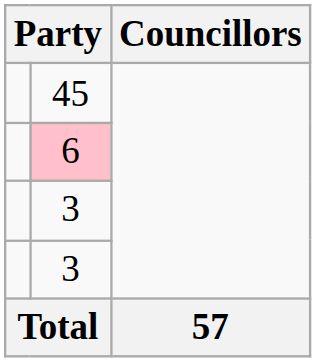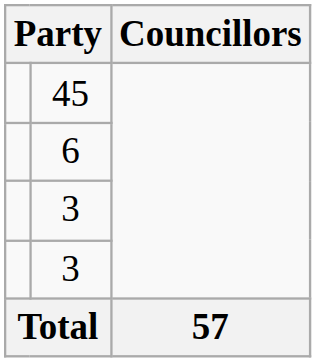(70, 151) pink background -> (70, 151) no background
